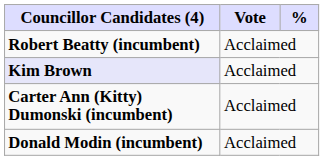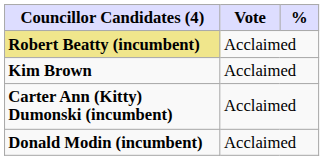(104, 44) no background -> (104, 44) khaki background
(50, 70) lavender background -> (50, 70) no background
